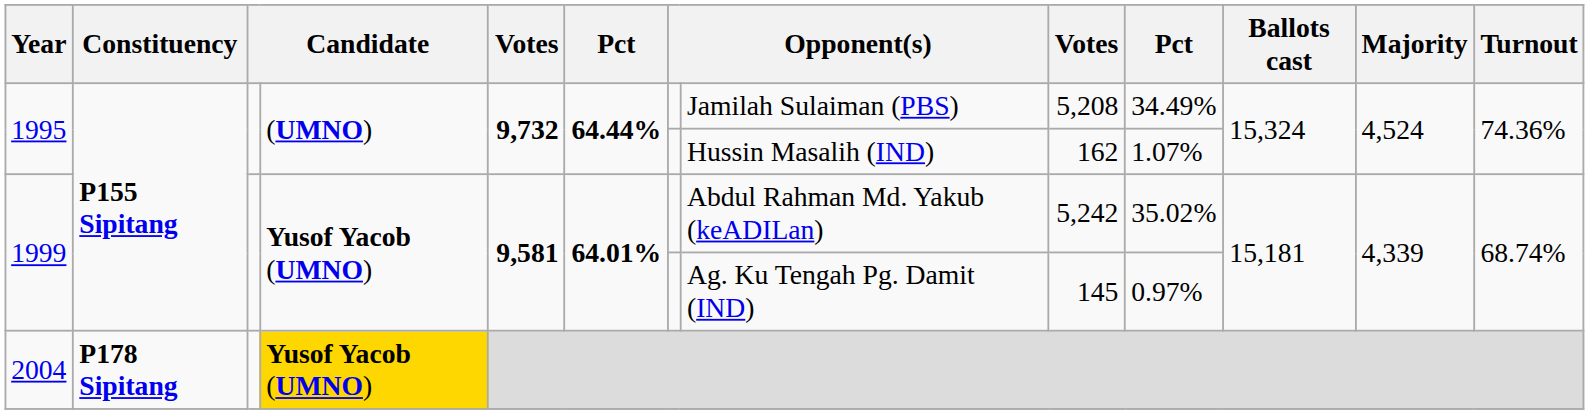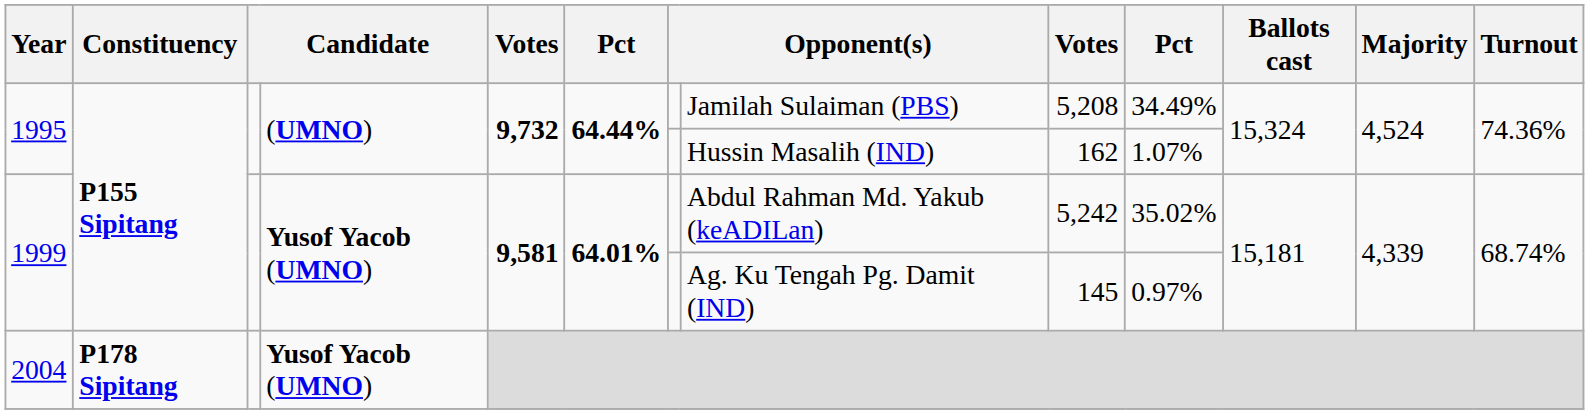(339, 370) gold background -> (339, 370) no background
